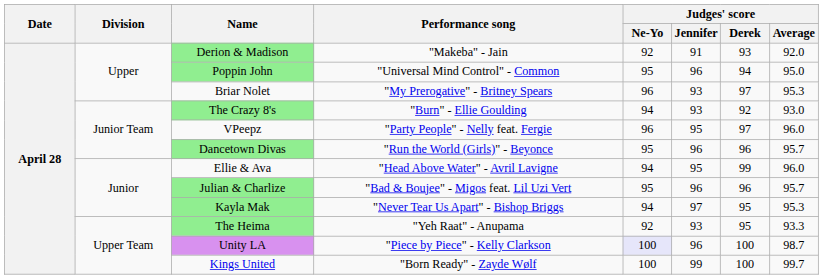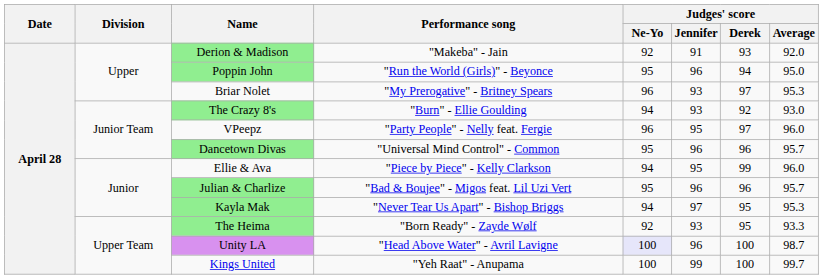(468, 71) "Universal Mind Control" - Common -> (468, 71) "Run the World (Girls)" - Beyonce
(468, 149) "Run the World (Girls)" - Beyonce -> (468, 149) "Universal Mind Control" - Common
(468, 168) "Head Above Water" - Avril Lavigne -> (468, 168) "Piece by Piece" - Kelly Clarkson
(468, 226) "Yeh Raat" - Anupama -> (468, 226) "Born Ready" - Zayde Wølf
(468, 245) "Piece by Piece" - Kelly Clarkson -> (468, 245) "Head Above Water" - Avril Lavigne
(468, 264) "Born Ready" - Zayde Wølf -> (468, 264) "Yeh Raat" - Anupama
